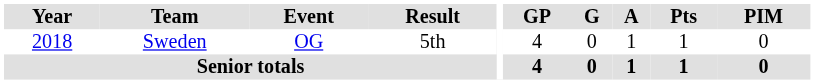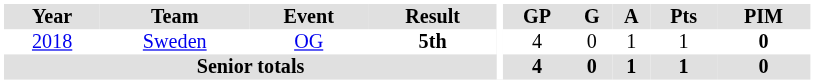(433, 41) normal -> (433, 41) bold
(763, 41) normal -> (763, 41) bold
